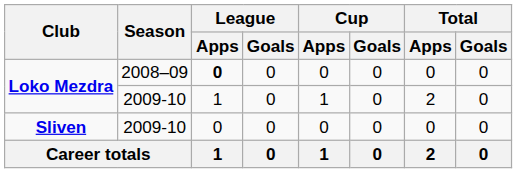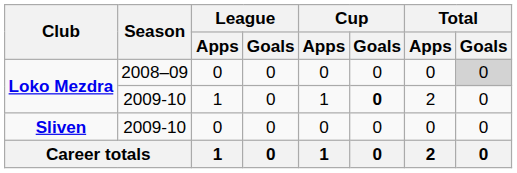(217, 73) bold -> (217, 73) normal
(484, 73) no background -> (484, 73) lightgrey background
(377, 100) normal -> (377, 100) bold
